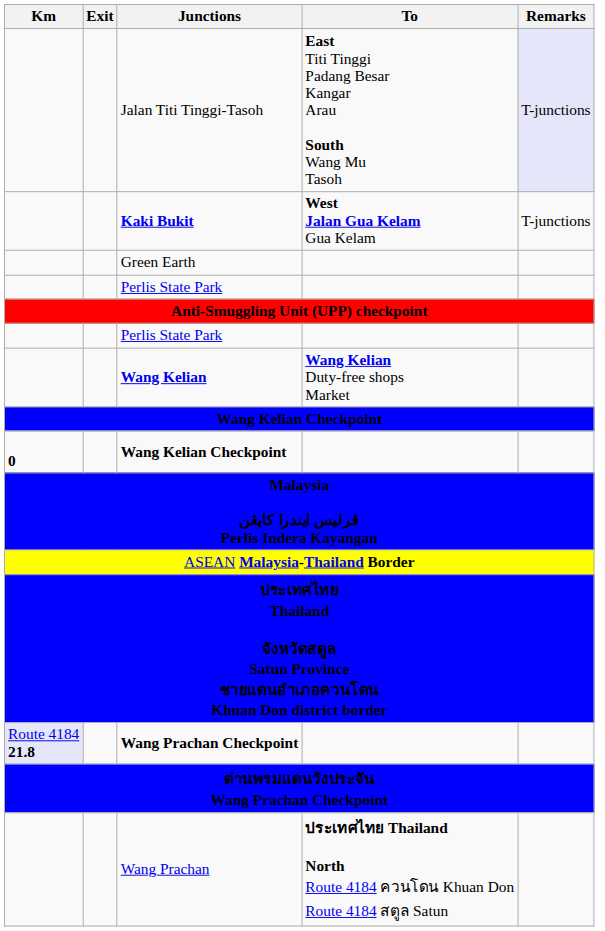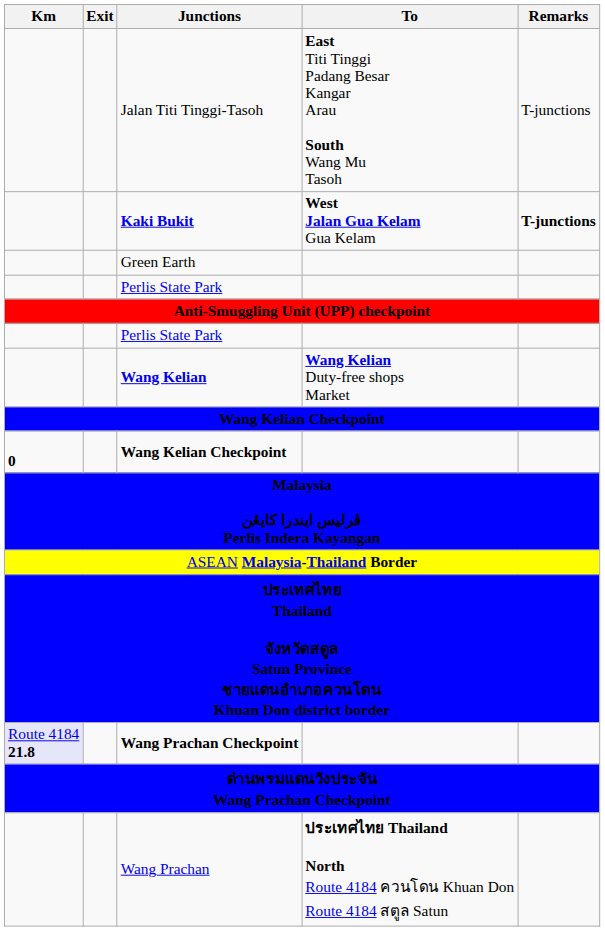(556, 110) lavender background -> (556, 110) no background
(556, 220) normal -> (558, 220) bold
